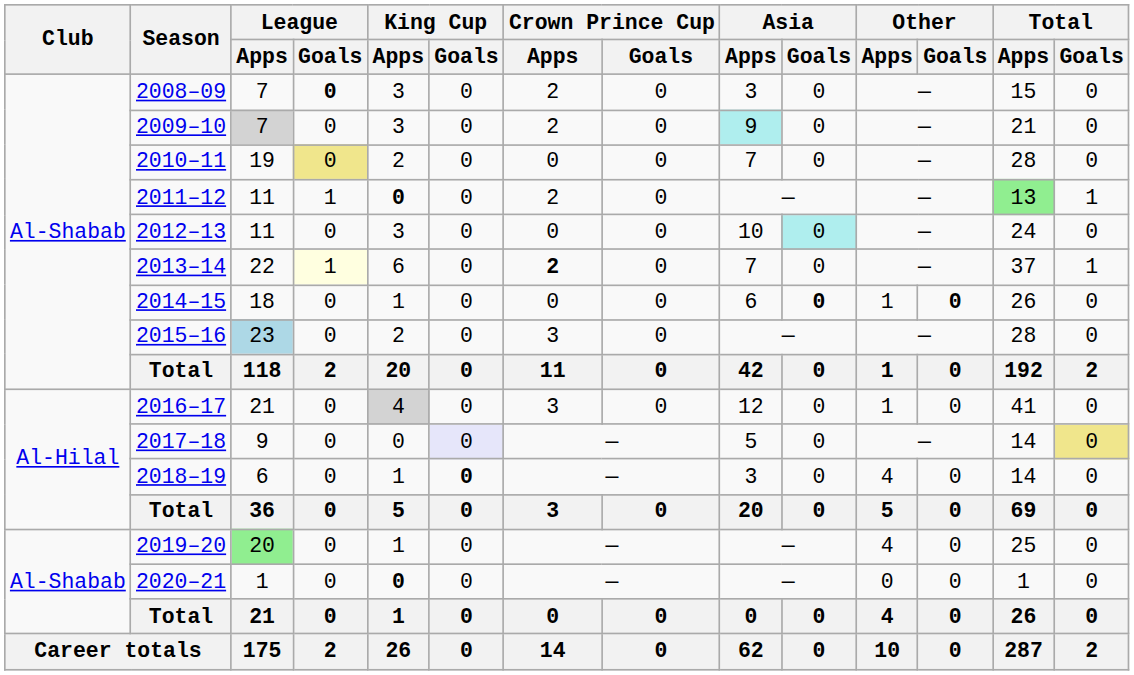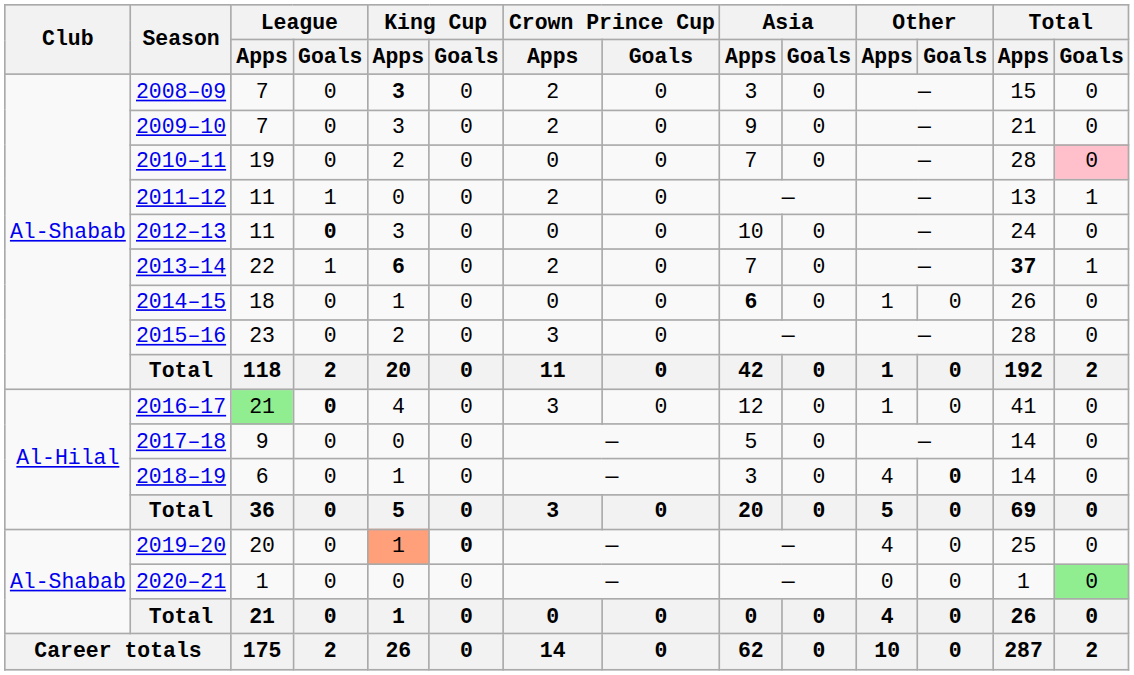(330, 92) bold -> (330, 92) normal
(398, 92) normal -> (398, 92) bold
(262, 127) lightgrey background -> (262, 127) no background
(751, 127) paleturquoise background -> (751, 127) no background
(330, 162) khaki background -> (330, 162) no background
(1092, 162) no background -> (1092, 162) pink background
(398, 197) bold -> (398, 197) normal
(1023, 197) lightgreen background -> (1023, 197) no background
(330, 232) normal -> (330, 232) bold
(819, 232) paleturquoise background -> (819, 232) no background
(330, 267) lightyellow background -> (330, 267) no background
(398, 267) normal -> (398, 267) bold
(553, 267) bold -> (553, 267) normal
(1023, 267) normal -> (1023, 267) bold
(751, 302) normal -> (751, 302) bold
(819, 302) bold -> (819, 302) normal
(955, 302) bold -> (955, 302) normal
(262, 337) lightblue background -> (262, 337) no background
(262, 407) no background -> (262, 407) lightgreen background
(330, 407) normal -> (330, 407) bold
(398, 407) lightgrey background -> (398, 407) no background
(467, 442) lavender background -> (467, 442) no background
(1092, 442) khaki background -> (1092, 442) no background
(467, 477) bold -> (467, 477) normal
(955, 477) normal -> (955, 477) bold
(262, 547) lightgreen background -> (262, 547) no background
(398, 547) no background -> (398, 547) lightsalmon background
(467, 547) normal -> (467, 547) bold
(398, 582) bold -> (398, 582) normal
(1092, 582) no background -> (1092, 582) lightgreen background
